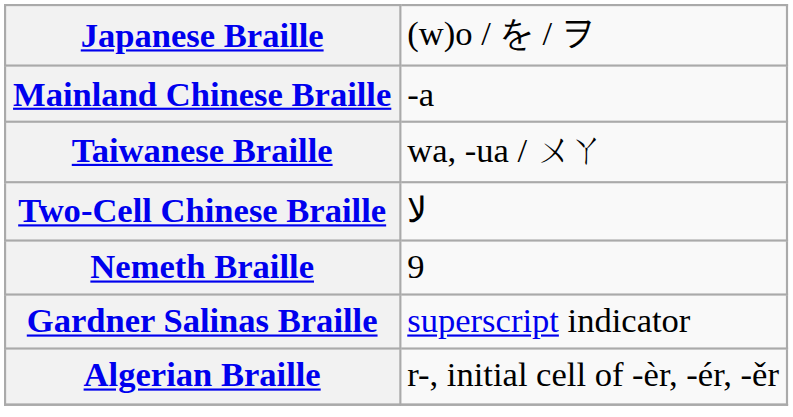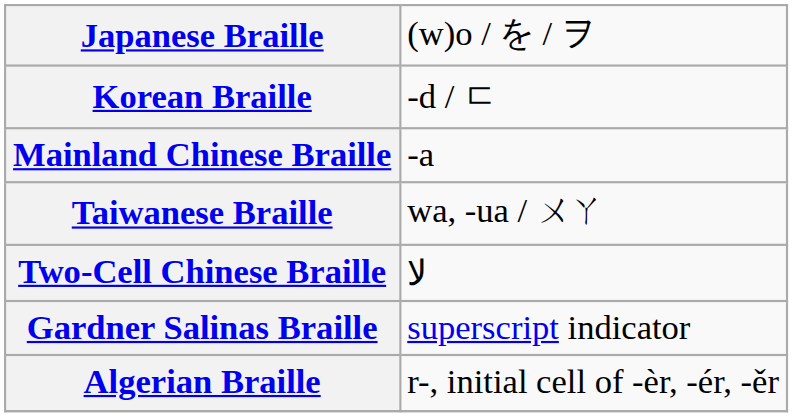+ row: (202, 96)
- row: (202, 266)
